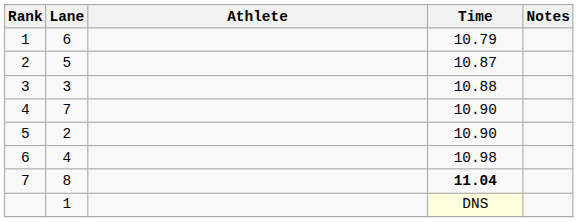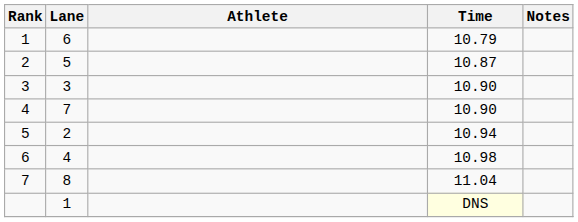(475, 87) 10.88 -> (475, 87) 10.90
(475, 134) 10.90 -> (475, 134) 10.94
(475, 181) bold -> (475, 181) normal
